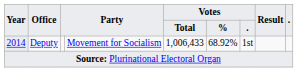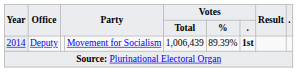(185, 44) 1,006,433 -> (185, 44) 1,006,439
(223, 44) 68.92% -> (223, 44) 89.39%
(248, 44) normal -> (248, 44) bold
